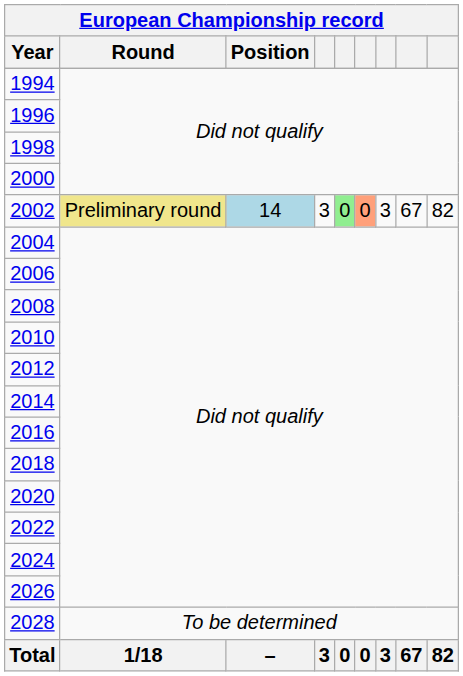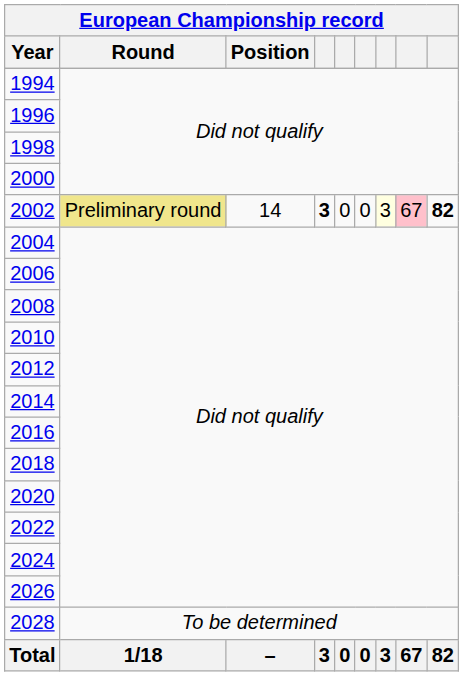(270, 210) lightblue background -> (270, 210) no background
(324, 210) normal -> (324, 210) bold
(345, 210) lightgreen background -> (345, 210) no background
(365, 210) lightsalmon background -> (365, 210) no background
(385, 210) no background -> (385, 210) lightyellow background
(411, 210) no background -> (411, 210) pink background
(443, 210) normal -> (443, 210) bold
